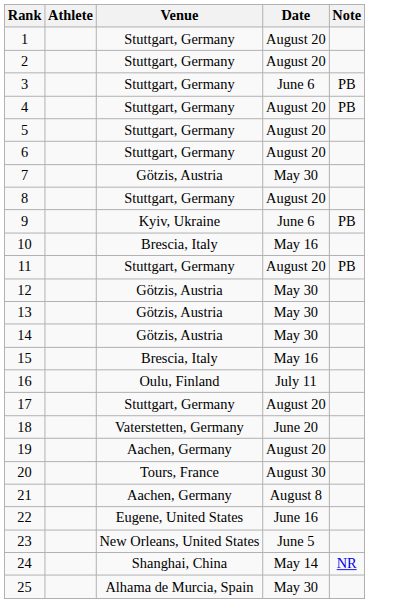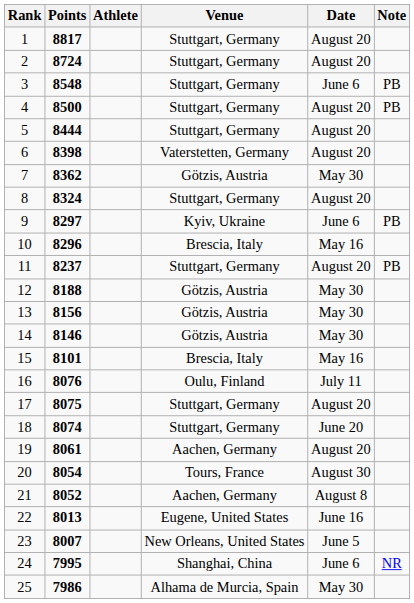+ column: (67, 15)
(179, 152) Stuttgart, Germany -> (224, 152) Vaterstetten, Germany
(179, 426) Vaterstetten, Germany -> (224, 426) Stuttgart, Germany
(296, 564) May 14 -> (341, 564) June 6
